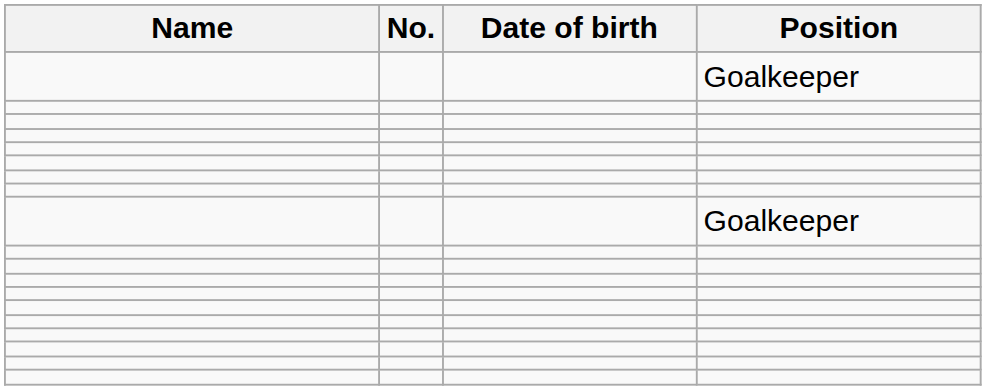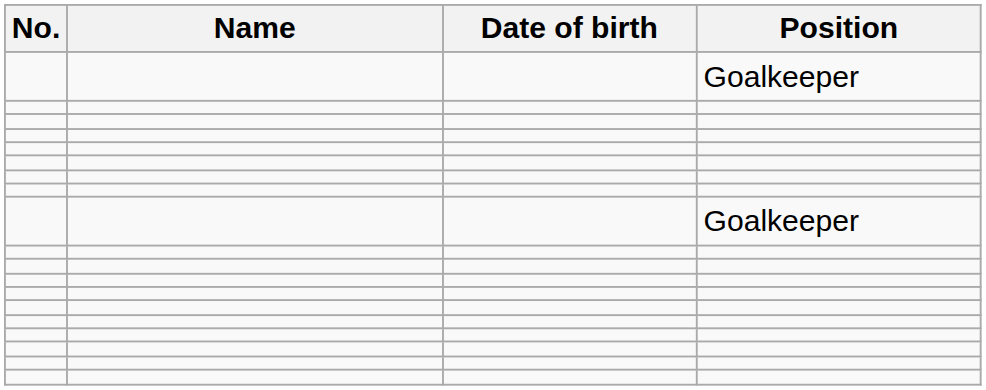columns swapped: (411, 28) <-> (192, 28)
